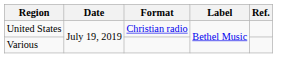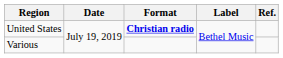(157, 28) normal -> (160, 28) bold
